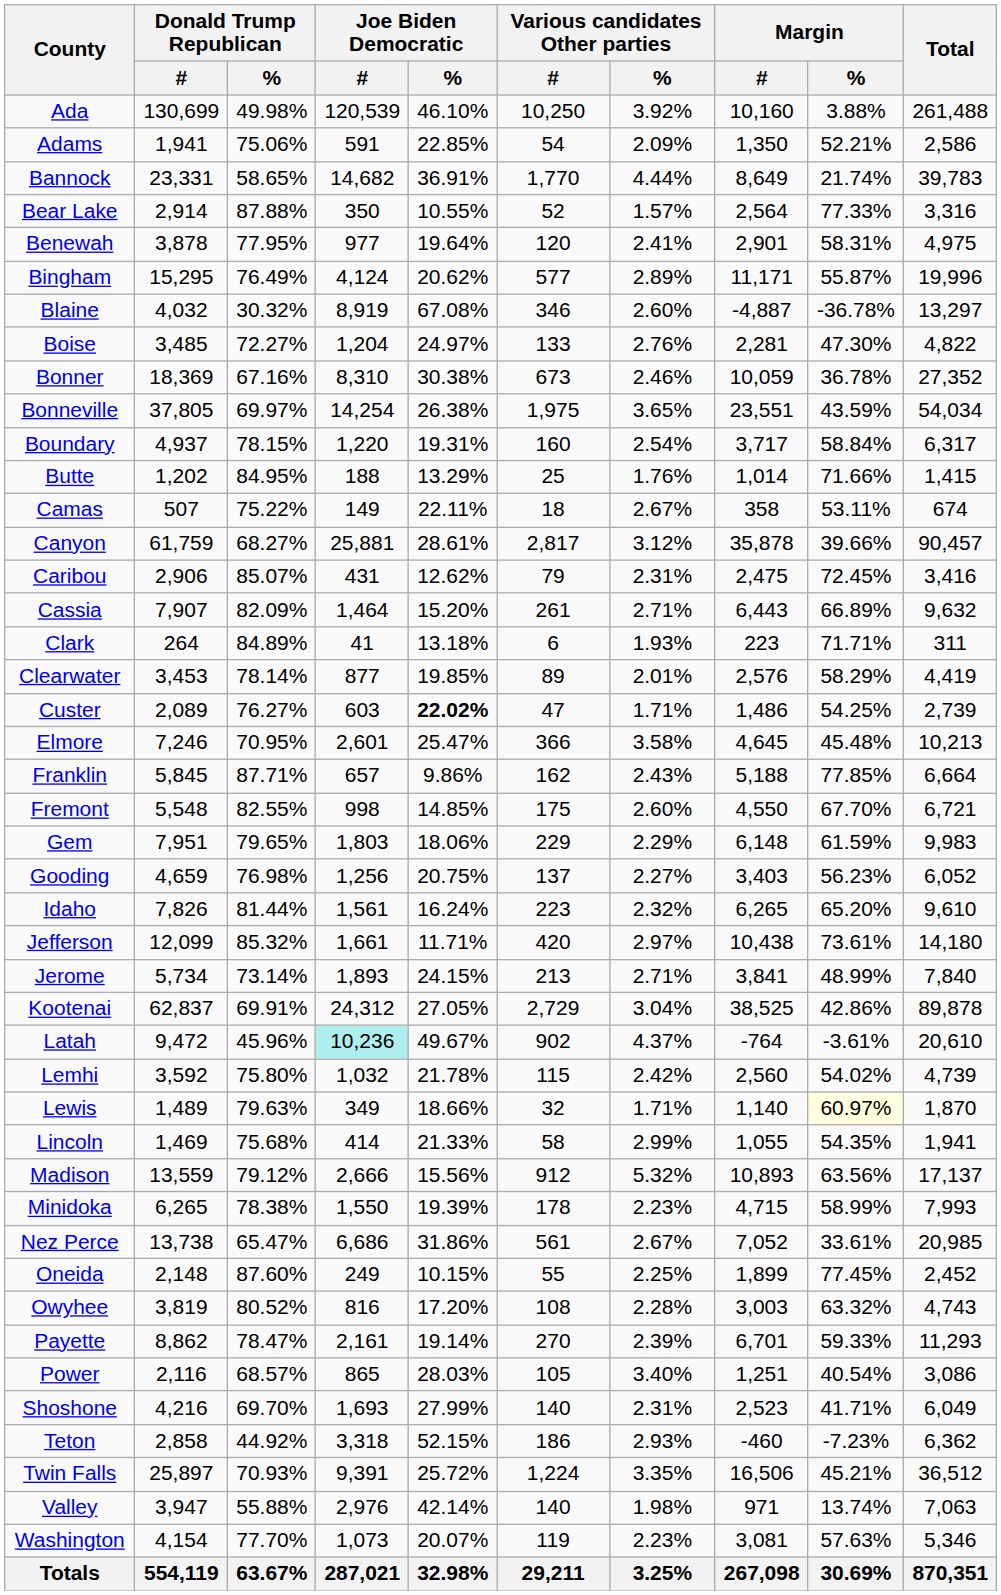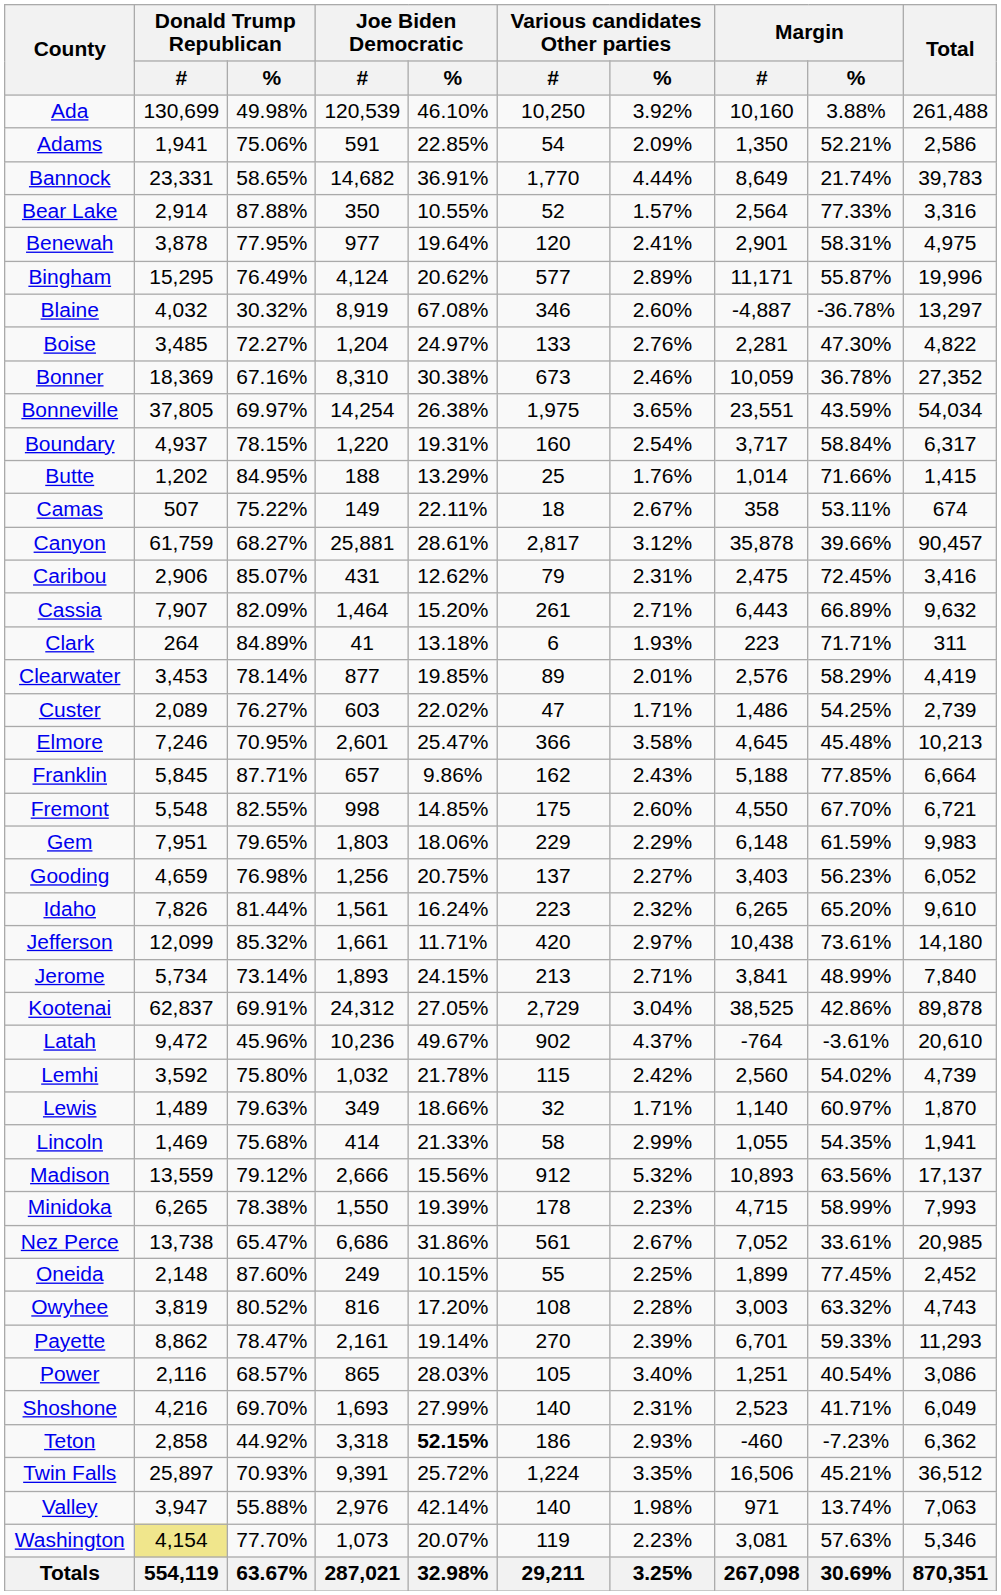(453, 709) bold -> (453, 709) normal
(362, 1041) paleturquoise background -> (362, 1041) no background
(856, 1108) lightyellow background -> (856, 1108) no background
(453, 1440) normal -> (453, 1440) bold
(181, 1540) no background -> (181, 1540) khaki background
